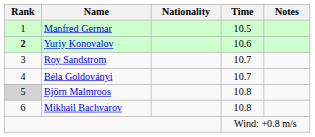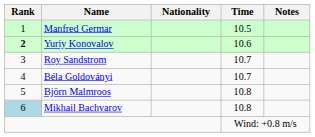(23, 92) lightgrey background -> (23, 92) no background
(23, 108) no background -> (23, 108) lightblue background
